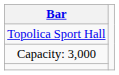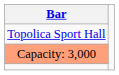(56, 53) no background -> (56, 53) lightsalmon background
